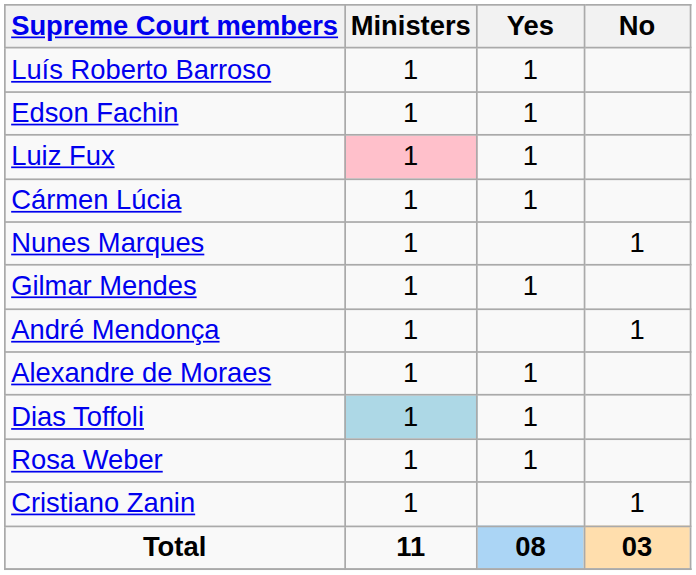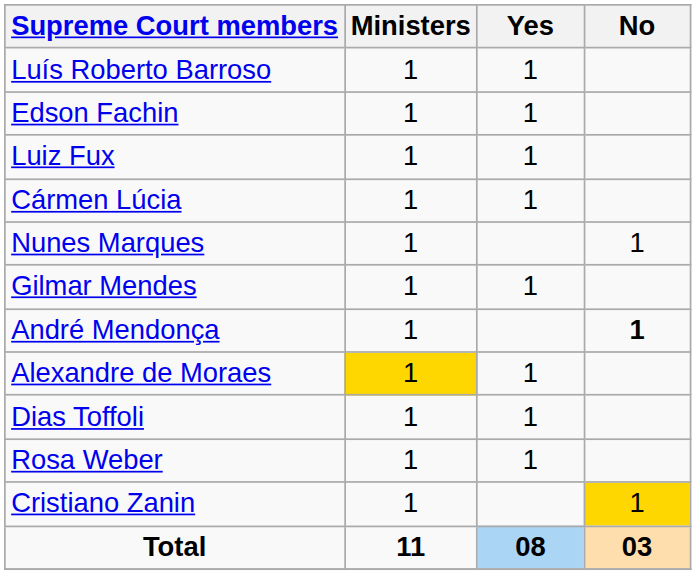(411, 156) pink background -> (411, 156) no background
(637, 329) normal -> (637, 329) bold
(411, 373) no background -> (411, 373) gold background
(411, 416) lightblue background -> (411, 416) no background
(637, 503) no background -> (637, 503) gold background
